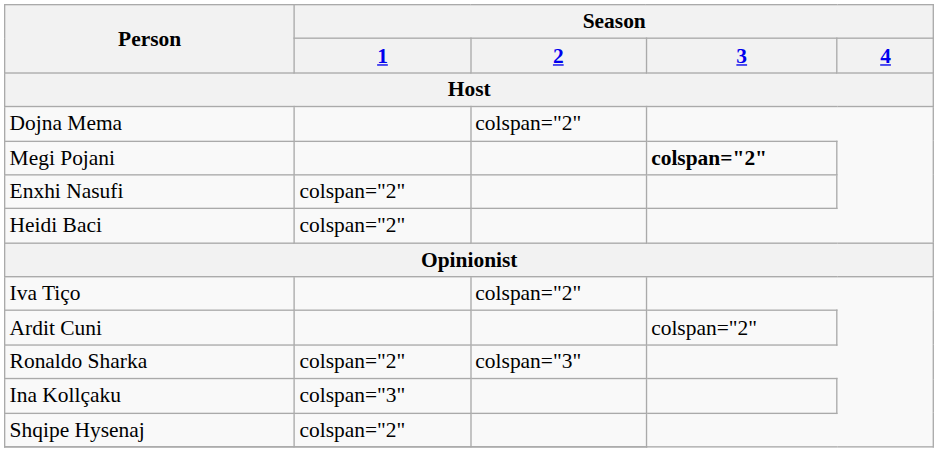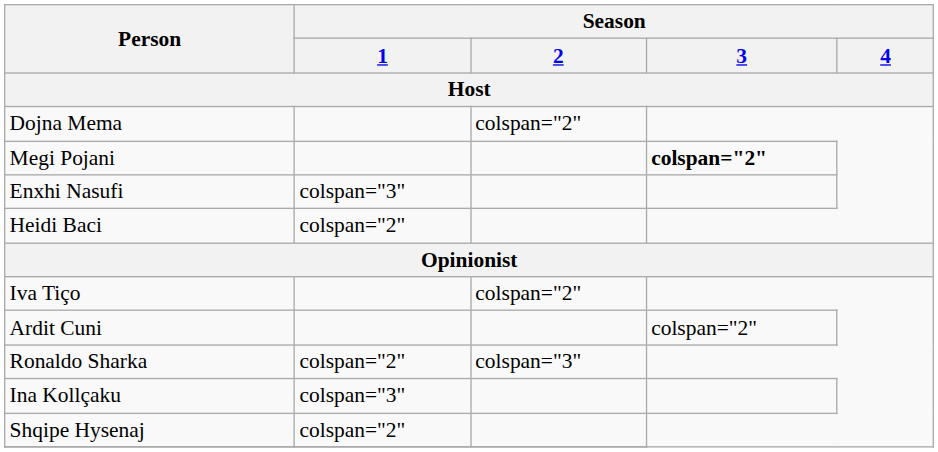(352, 191) colspan="2" -> (352, 191) colspan="3"
